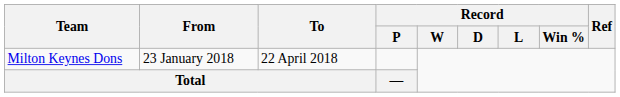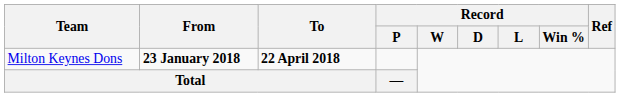(188, 59) normal -> (191, 59) bold
(299, 59) normal -> (300, 59) bold
